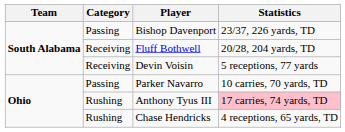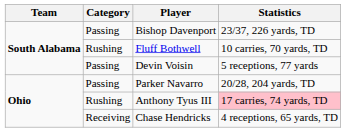(108, 48) Receiving -> (104, 48) Rushing
(268, 48) 20/28, 204 yards, TD -> (274, 48) 10 carries, 70 yards, TD
(108, 65) Receiving -> (102, 65) Passing
(274, 83) 10 carries, 70 yards, TD -> (268, 83) 20/28, 204 yards, TD
(104, 118) Rushing -> (108, 118) Receiving
